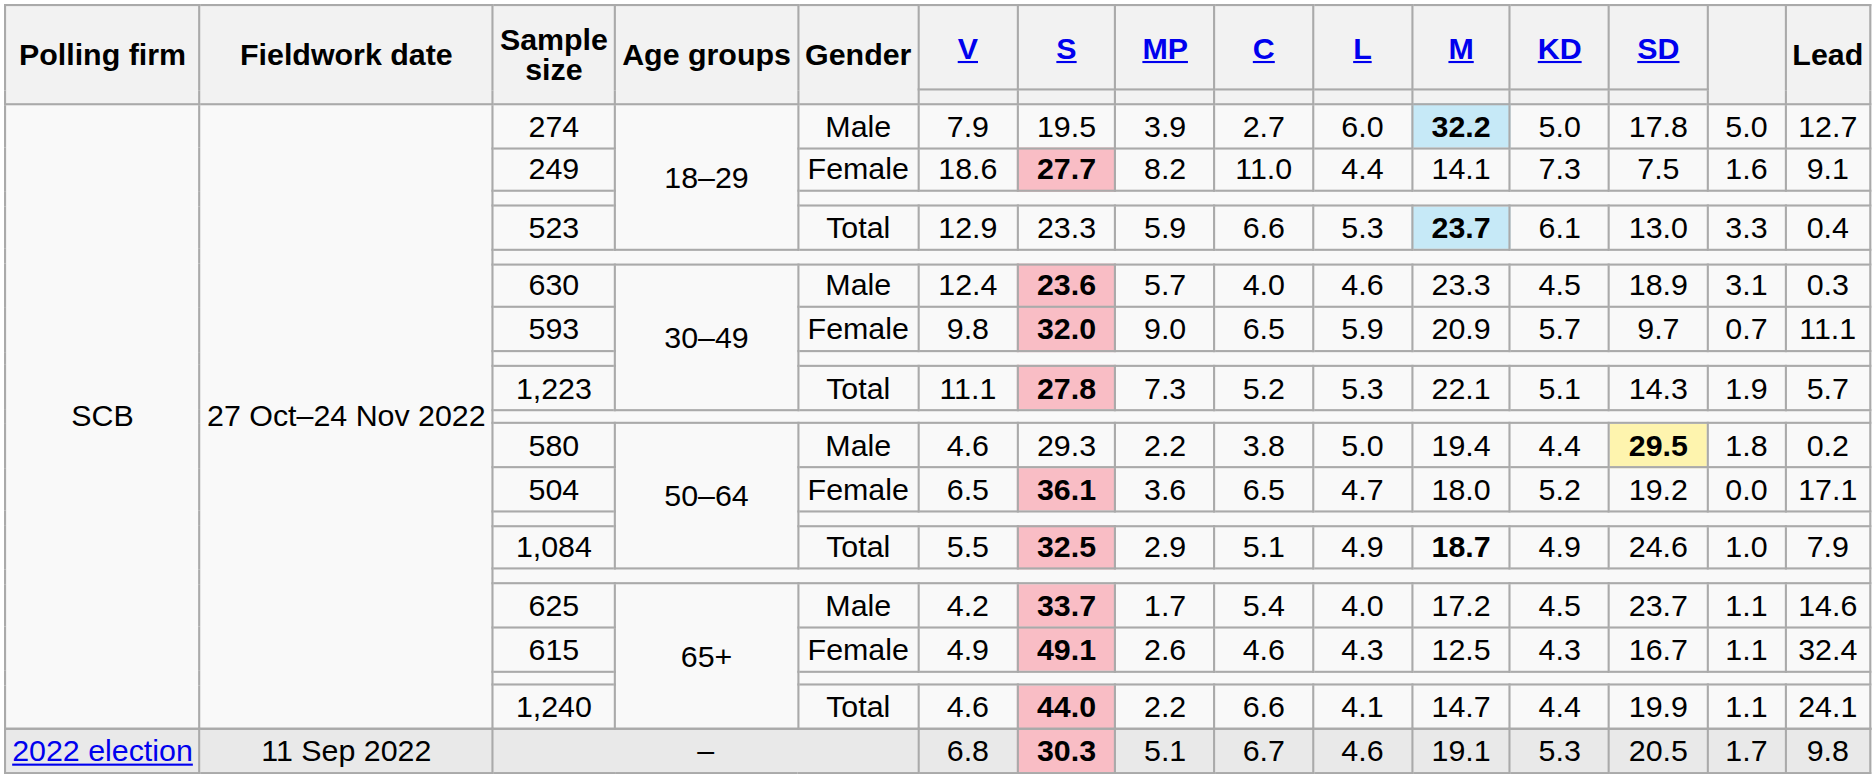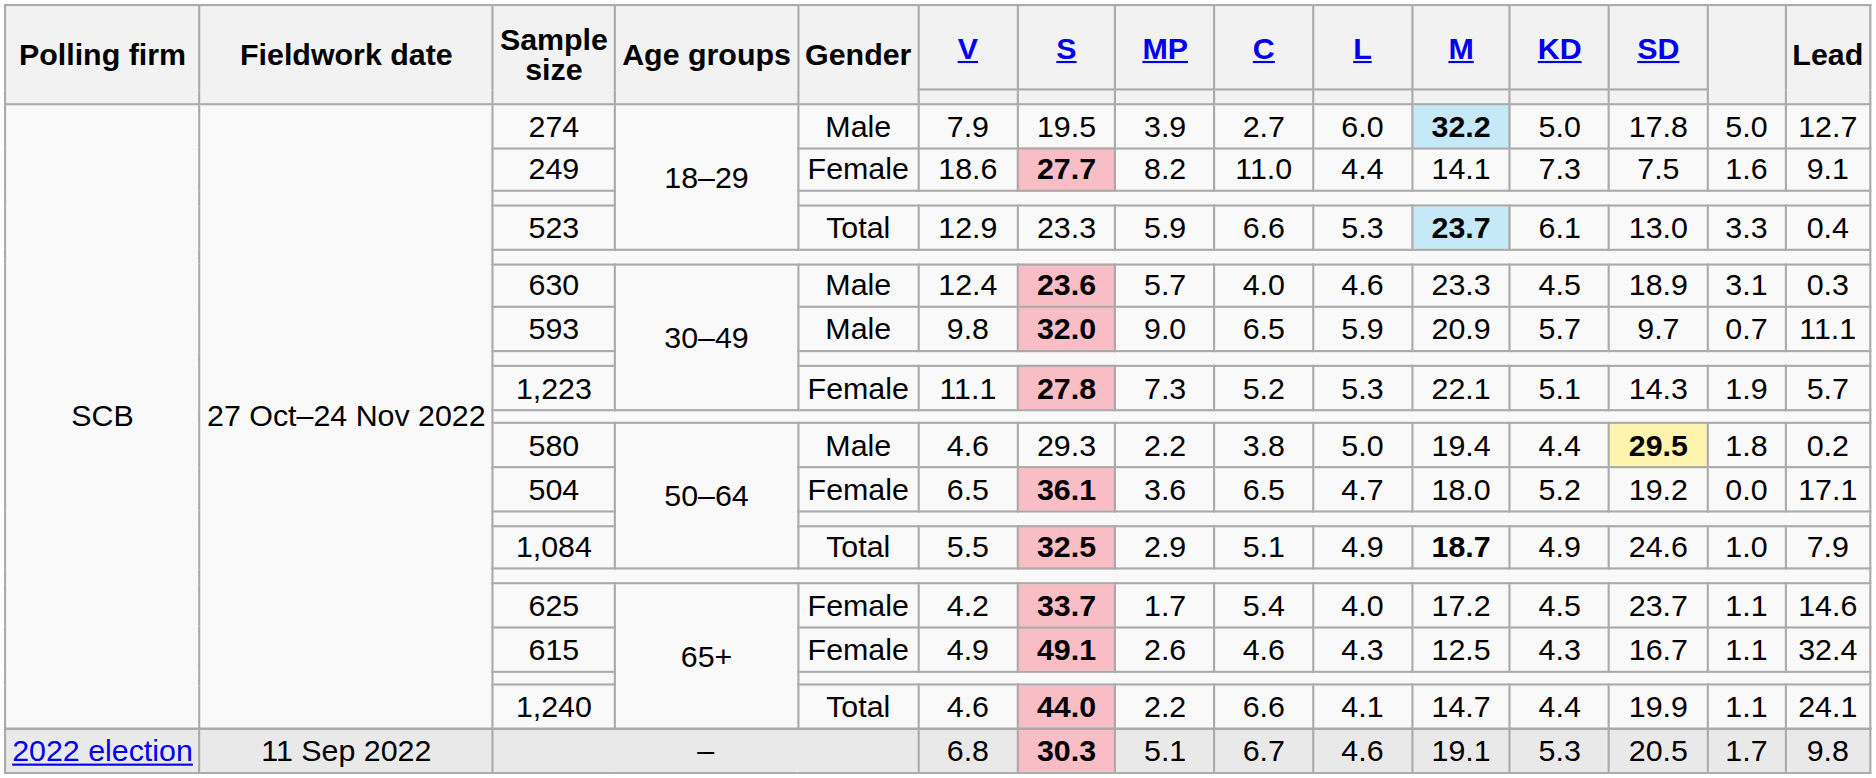(858, 330) Female -> (858, 330) Male
(858, 388) Total -> (858, 388) Female
(858, 605) Male -> (858, 605) Female
